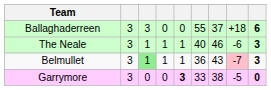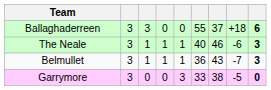(147, 61) lightgreen background -> (147, 61) no background
(237, 61) pink background -> (237, 61) no background
(182, 77) bold -> (182, 77) normal
